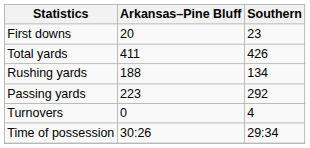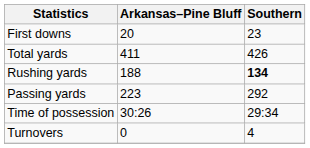(258, 73) normal -> (258, 73) bold
rows swapped: (35, 113) <-> (61, 133)
